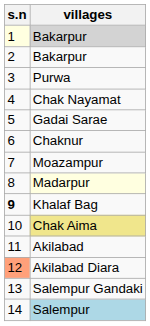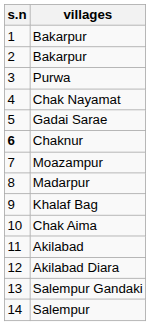(11, 36) lightyellow background -> (11, 36) no background
(60, 36) lightgrey background -> (60, 36) no background
(11, 141) normal -> (11, 141) bold
(61, 183) lightyellow background -> (61, 183) no background
(11, 204) bold -> (11, 204) normal
(65, 225) khaki background -> (65, 225) no background
(15, 267) lightsalmon background -> (15, 267) no background
(61, 309) lightblue background -> (61, 309) no background
